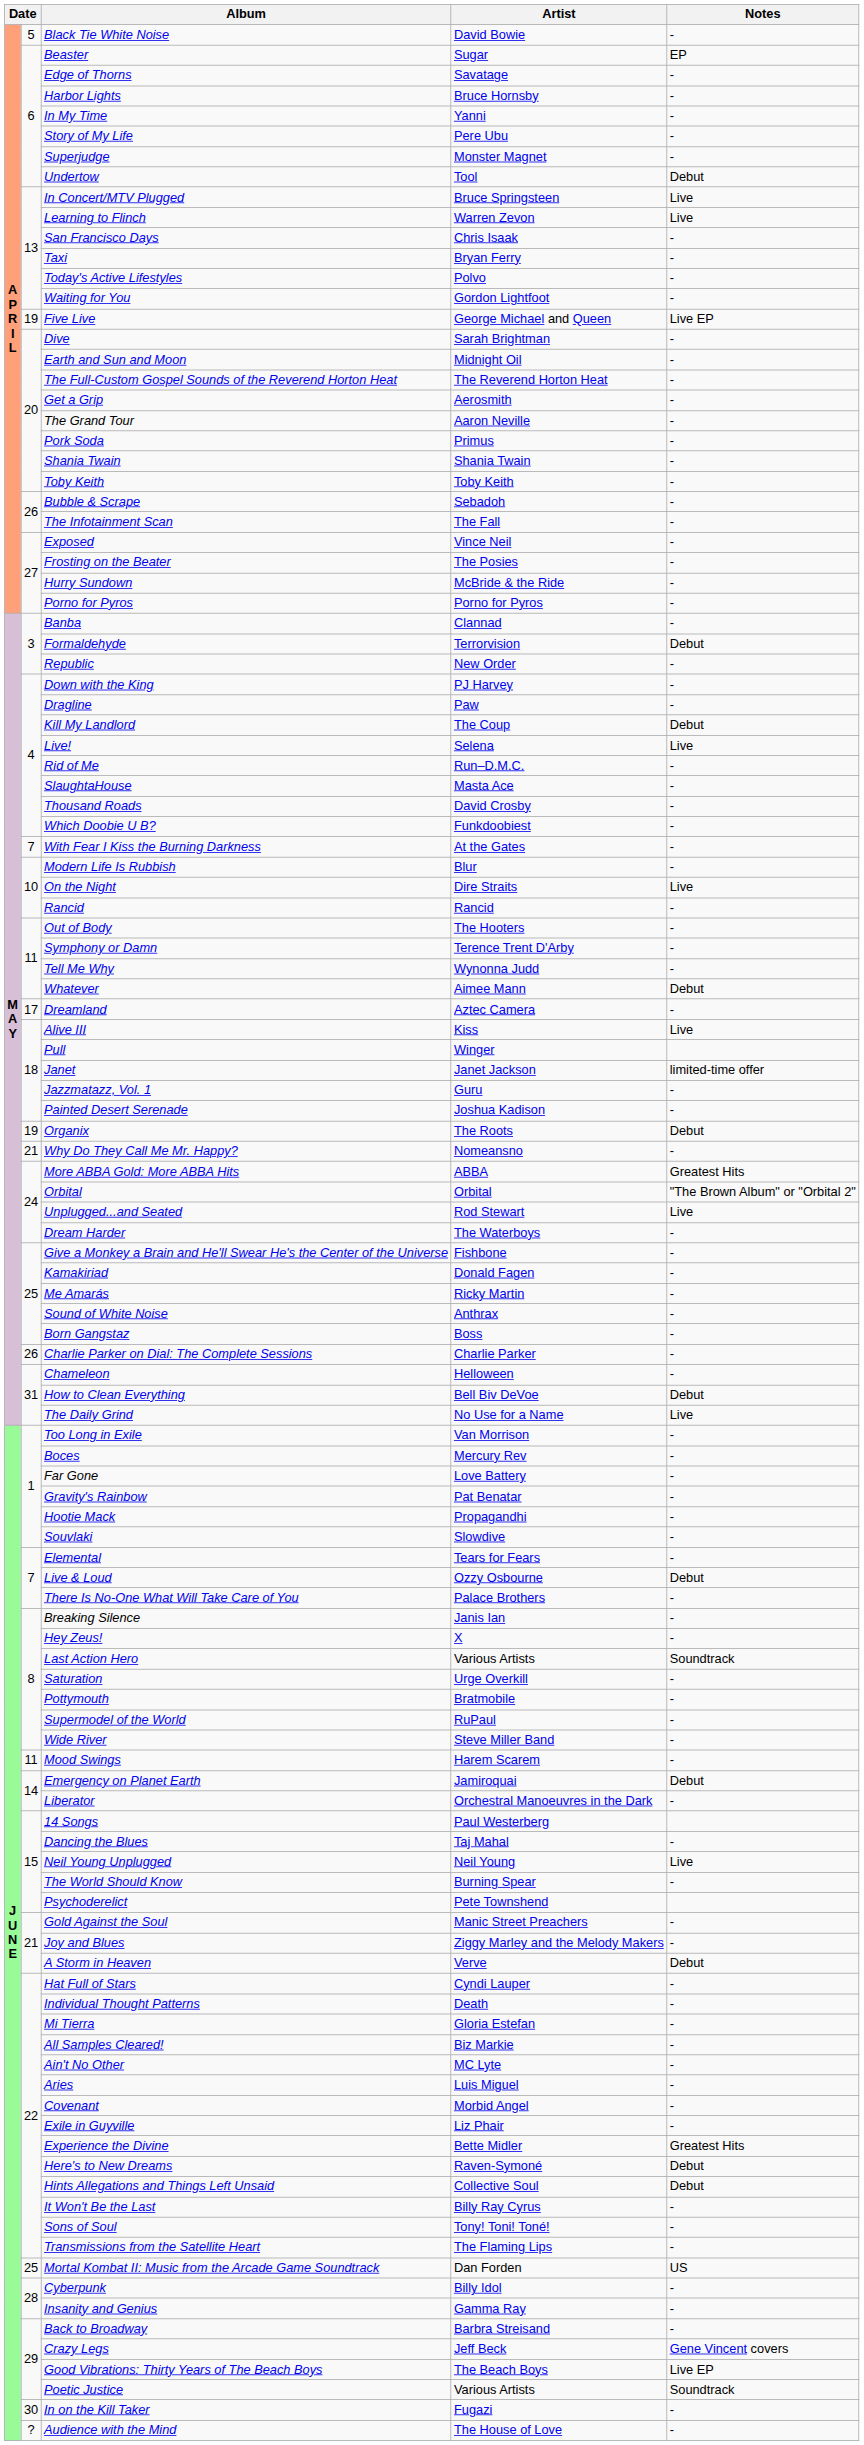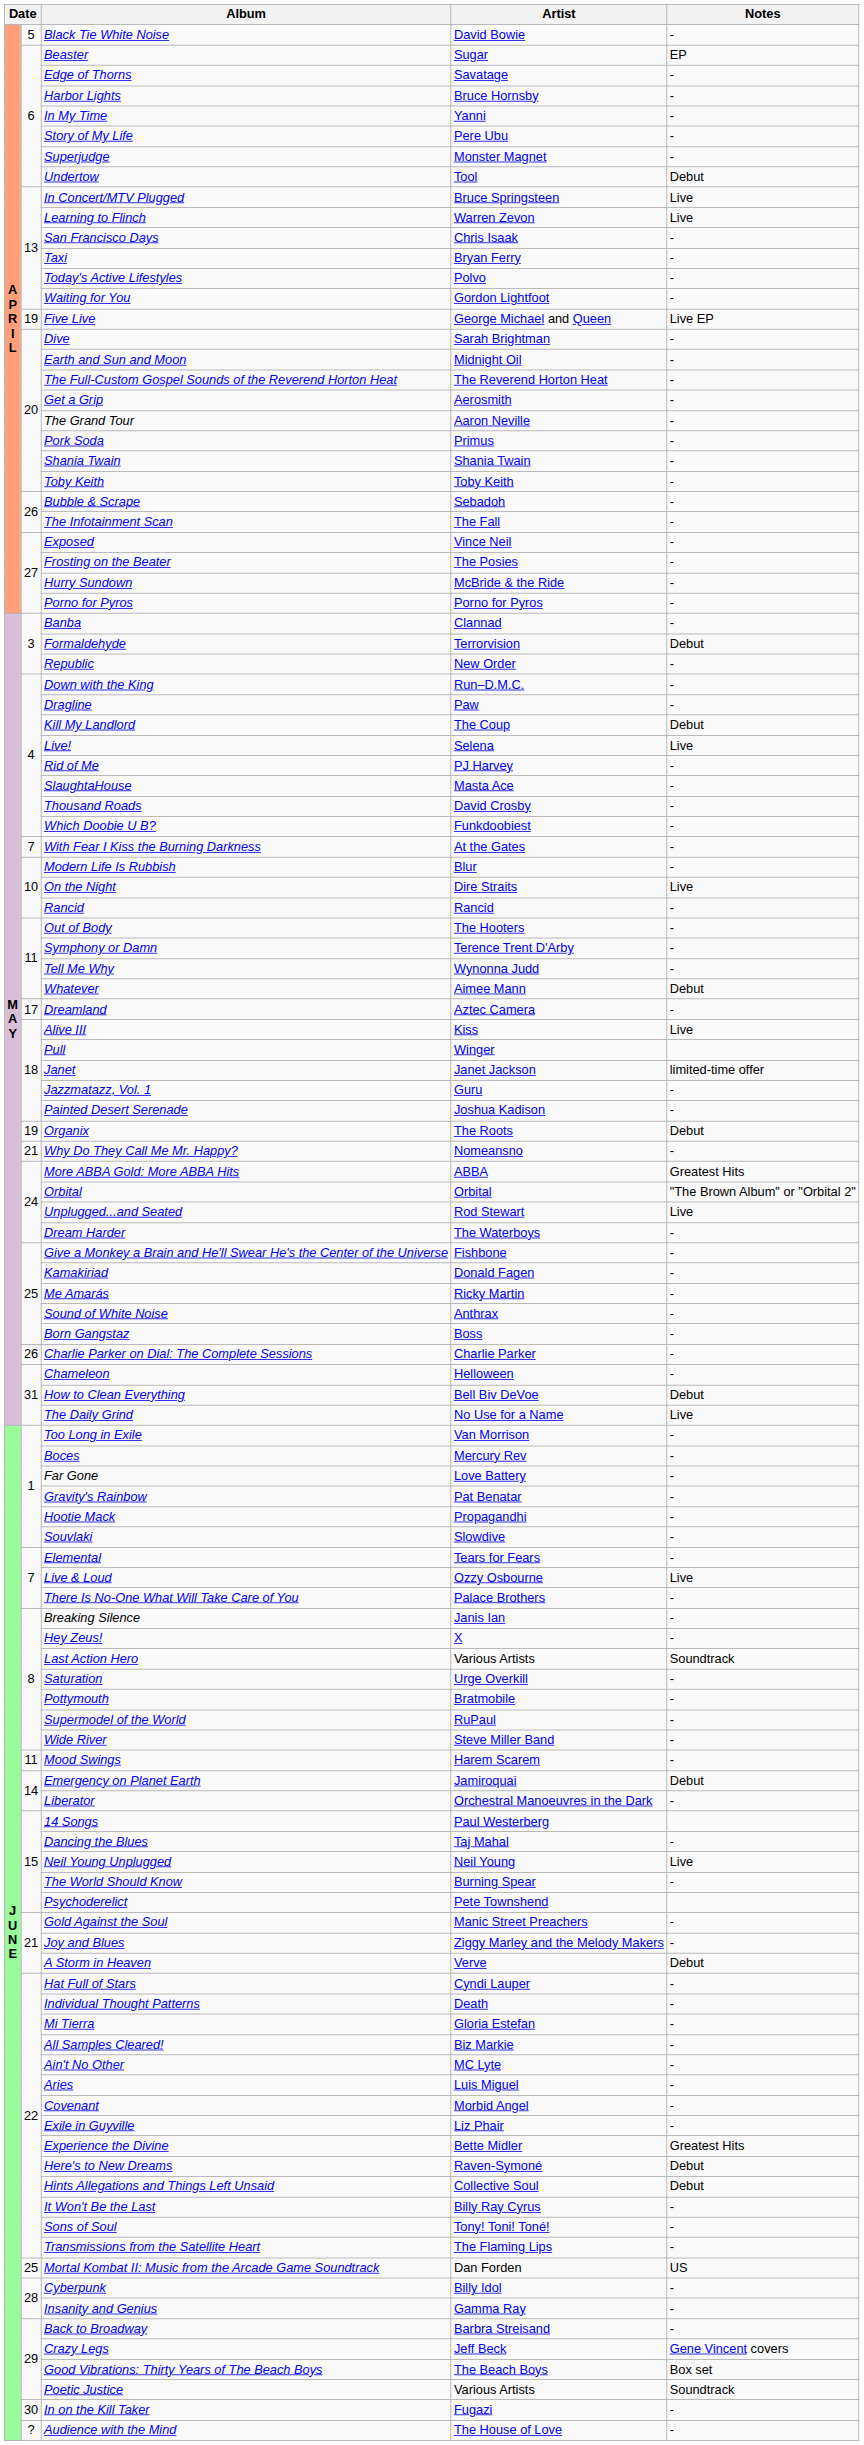(483, 684) PJ Harvey -> (489, 684) Run–D.M.C.
(489, 765) Run–D.M.C. -> (483, 765) PJ Harvey
(687, 1577) Debut -> (681, 1577) Live
(692, 2369) Live EP -> (691, 2369) Box set
